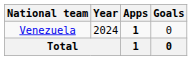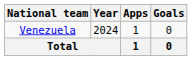(136, 30) bold -> (136, 30) normal
